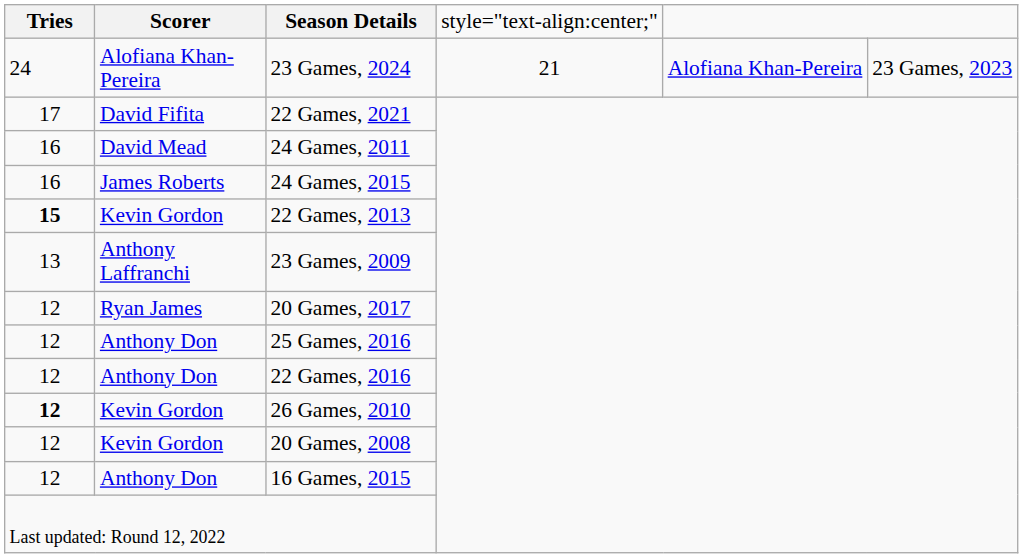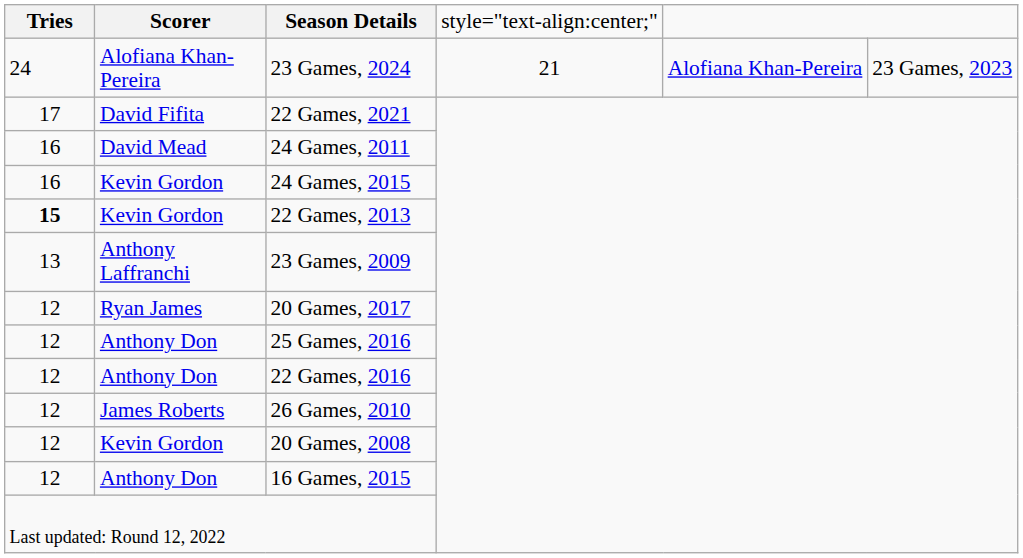(162, 181) James Roberts -> (162, 181) Kevin Gordon
(50, 409) bold -> (50, 409) normal
(162, 409) Kevin Gordon -> (162, 409) James Roberts
